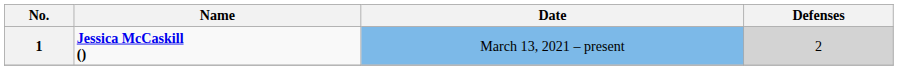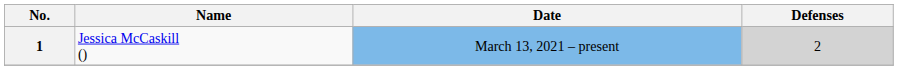(130, 45) bold -> (129, 45) normal
